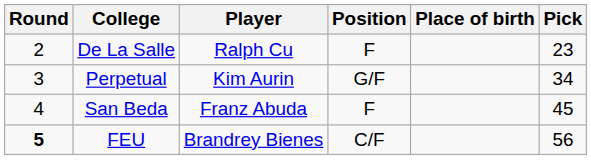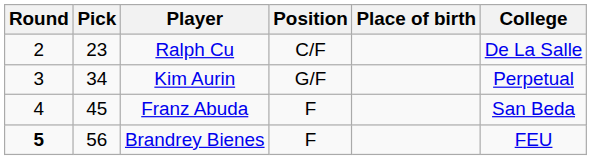columns swapped: (563, 19) <-> (126, 19)
(369, 49) F -> (310, 49) C/F
(369, 139) C/F -> (310, 139) F
